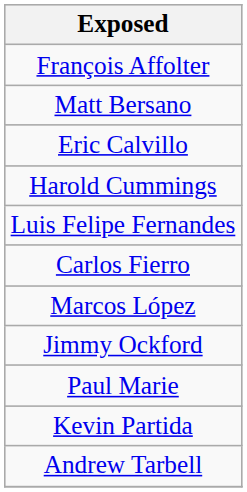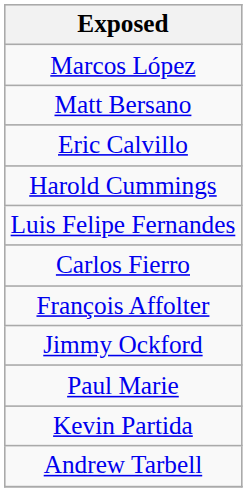(123, 64) François Affolter -> (123, 64) Marcos López
(123, 305) Marcos López -> (123, 305) François Affolter
